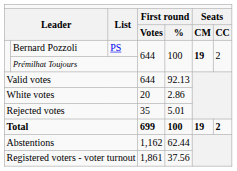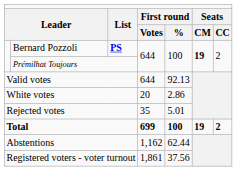(116, 48) normal -> (116, 48) bold
